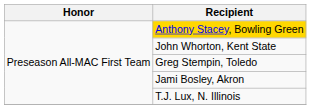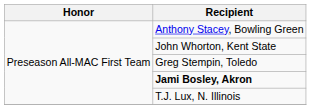(229, 29) gold background -> (229, 29) no background
(200, 79) normal -> (204, 79) bold
